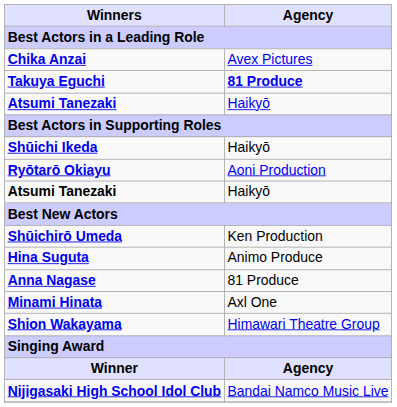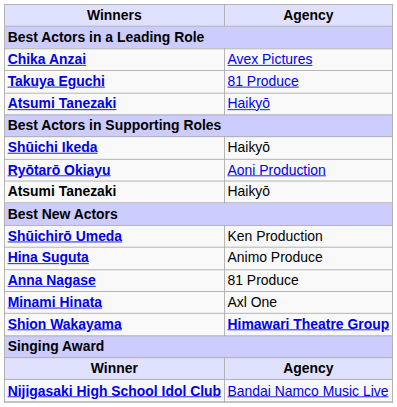(265, 81) bold -> (263, 81) normal
(304, 324) normal -> (308, 324) bold
